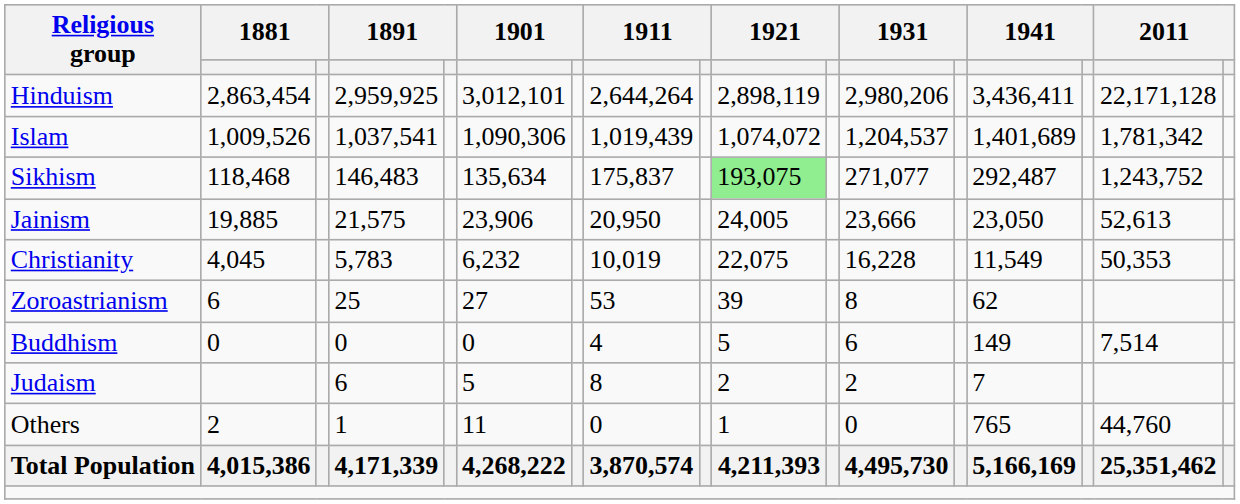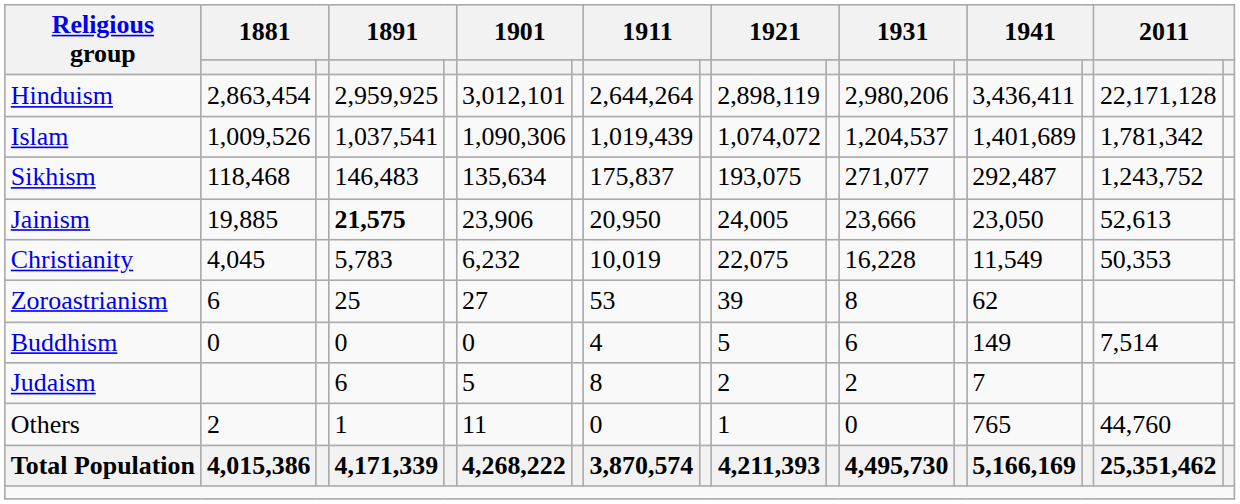(759, 177) lightgreen background -> (759, 177) no background
(370, 218) normal -> (370, 218) bold
